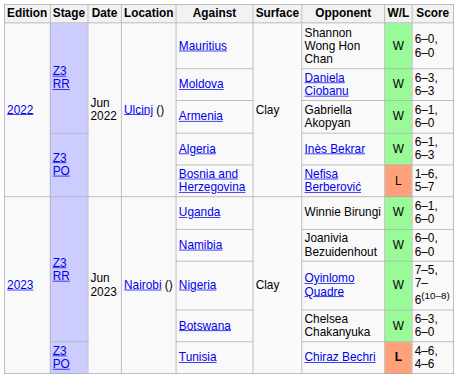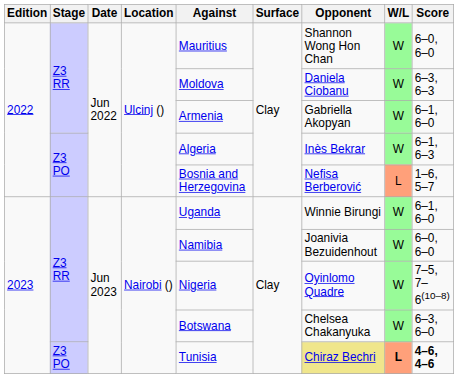(340, 358) no background -> (340, 358) khaki background
(426, 358) normal -> (426, 358) bold
